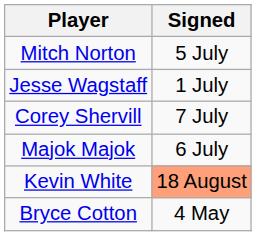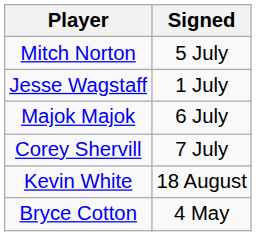rows swapped: (78, 149) <-> (78, 117)
(202, 181) lightsalmon background -> (202, 181) no background
